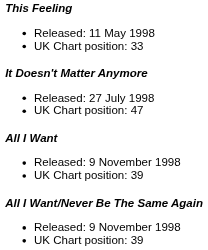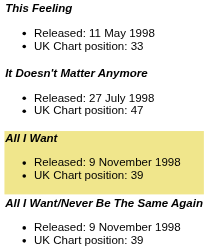(104, 157) no background -> (104, 157) khaki background
